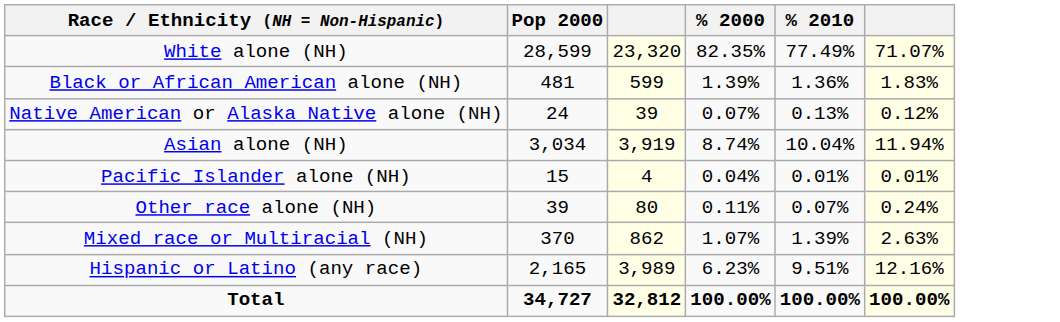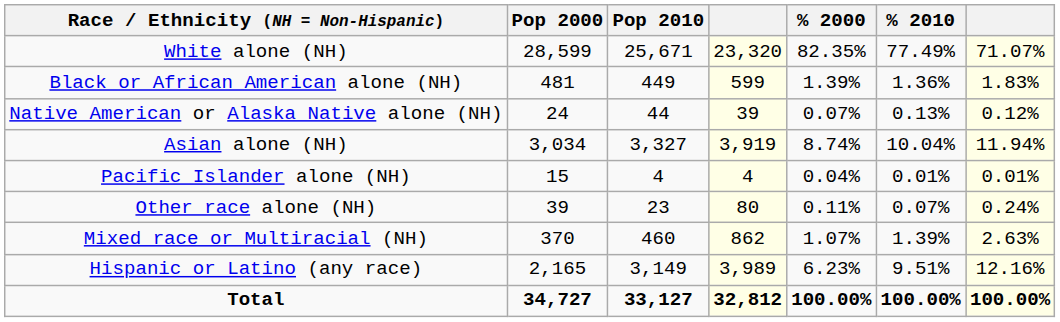+ column: (658, 20)
